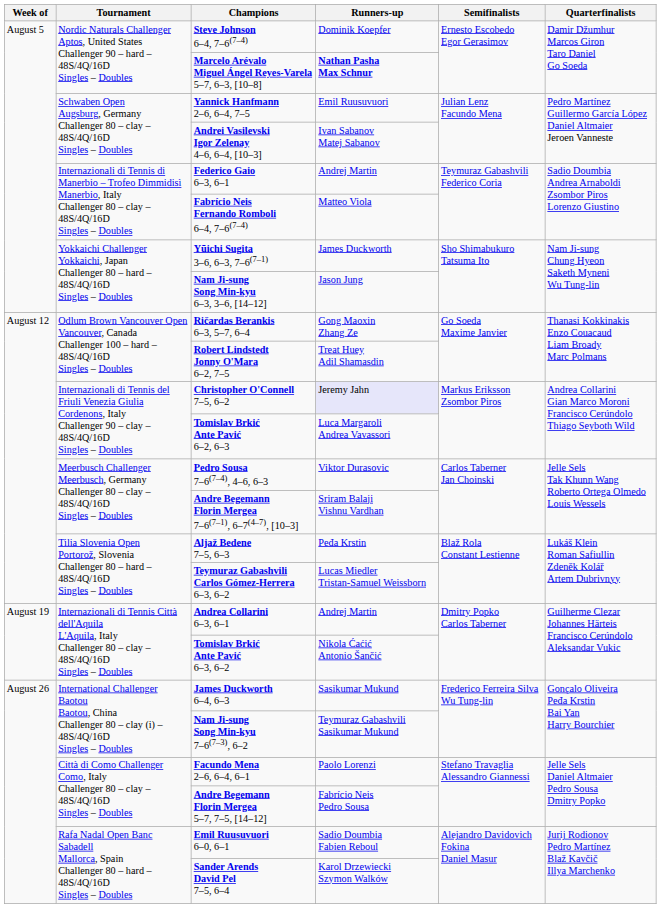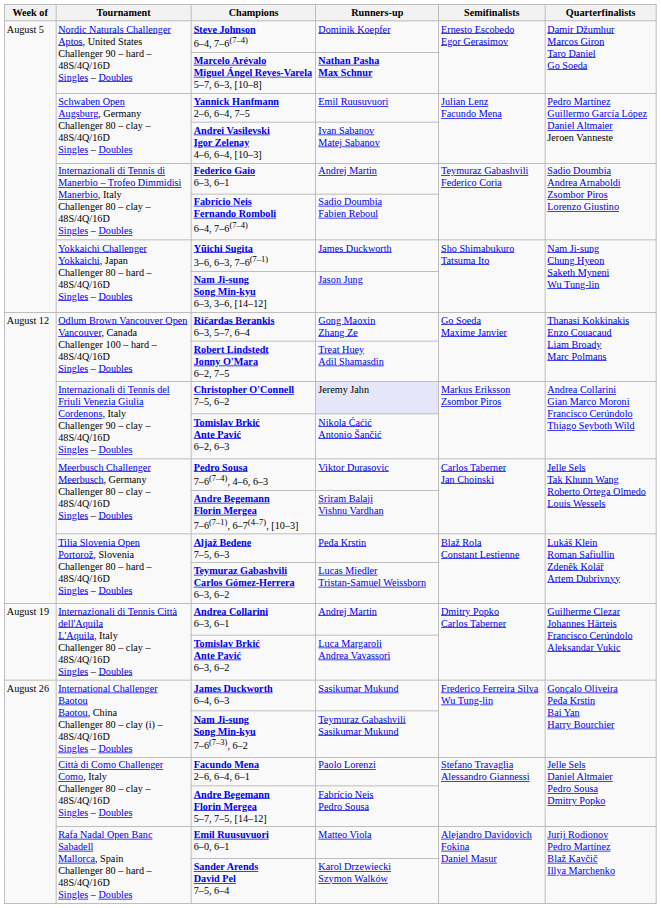(345, 201) Matteo Viola -> (350, 207) Sadio Doumbia Fabien Reboul
(354, 427) Luca Margaroli Andrea Vavassori -> (350, 427) Nikola Ćaćić Antonio Šančić
(350, 649) Nikola Ćaćić Antonio Šančić -> (354, 649) Luca Margaroli Andrea Vavassori
(350, 840) Sadio Doumbia Fabien Reboul -> (345, 834) Matteo Viola
